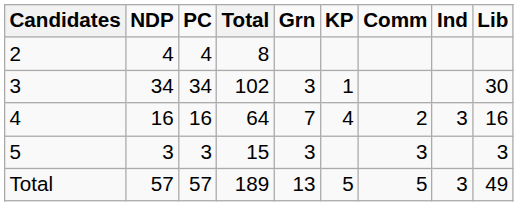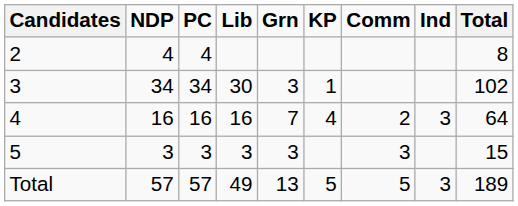columns swapped: (493, 20) <-> (245, 20)
